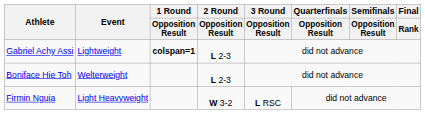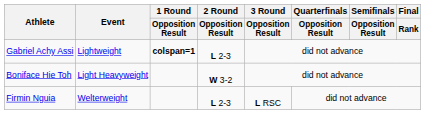(102, 75) Welterweight -> (113, 75) Light Heavyweight
(221, 80) L 2-3 -> (221, 80) W 3-2
(113, 98) Light Heavyweight -> (102, 98) Welterweight
(221, 103) W 3-2 -> (221, 103) L 2-3
